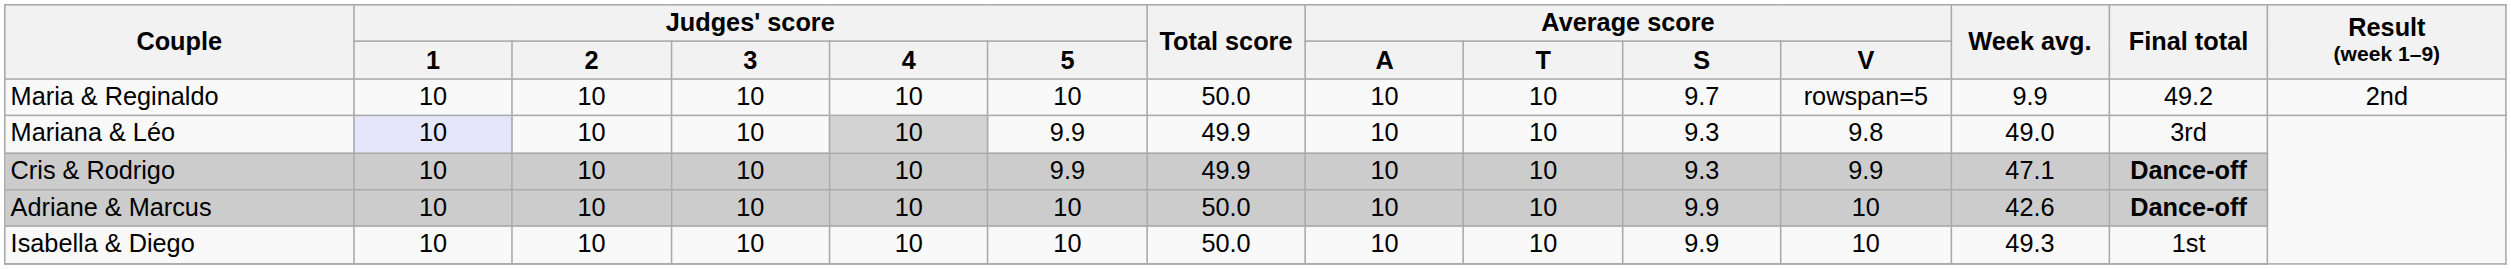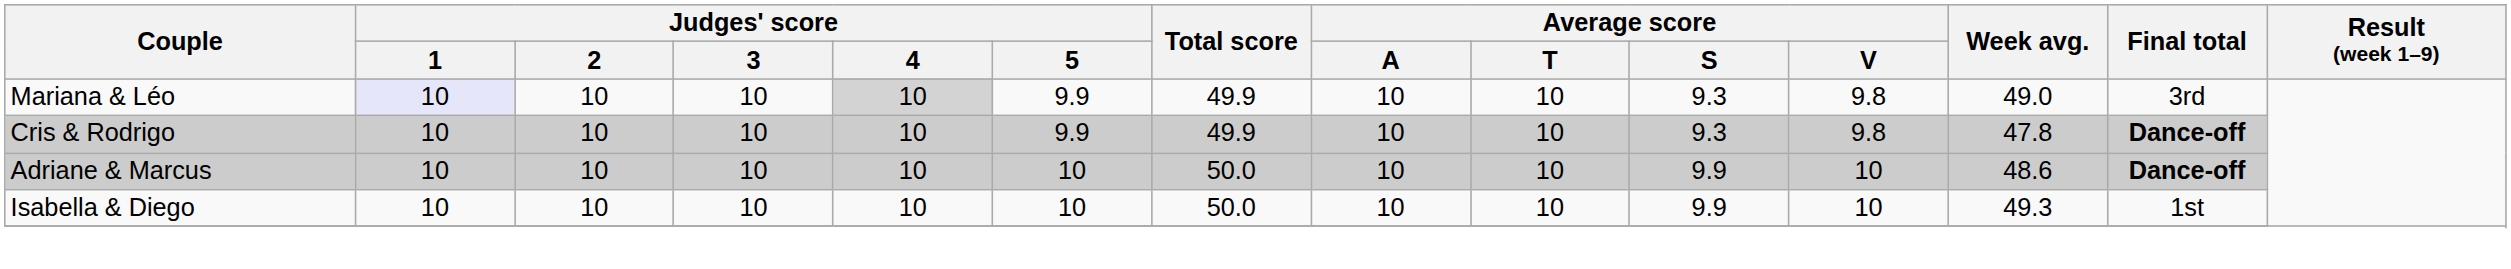- row: (115, 96)
(1866, 170) 9.9 -> (1868, 133) 9.8
(2030, 170) 47.1 -> (2028, 133) 47.8
(2030, 207) 42.6 -> (2028, 170) 48.6
